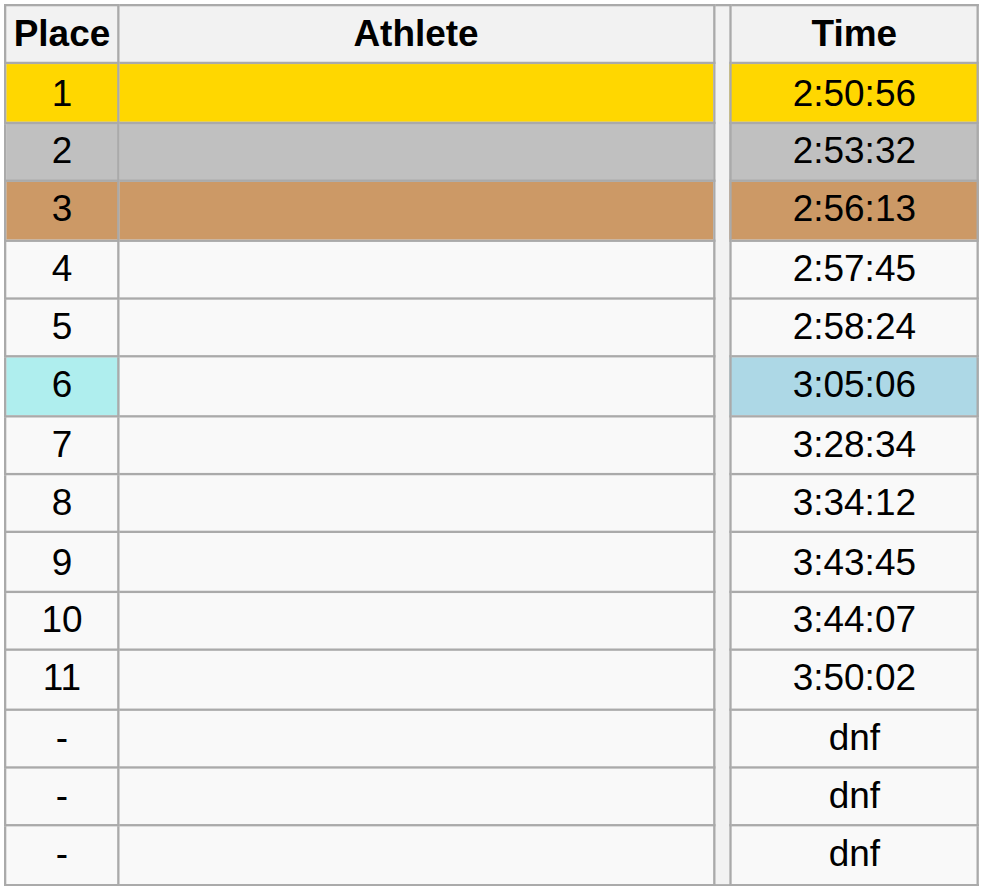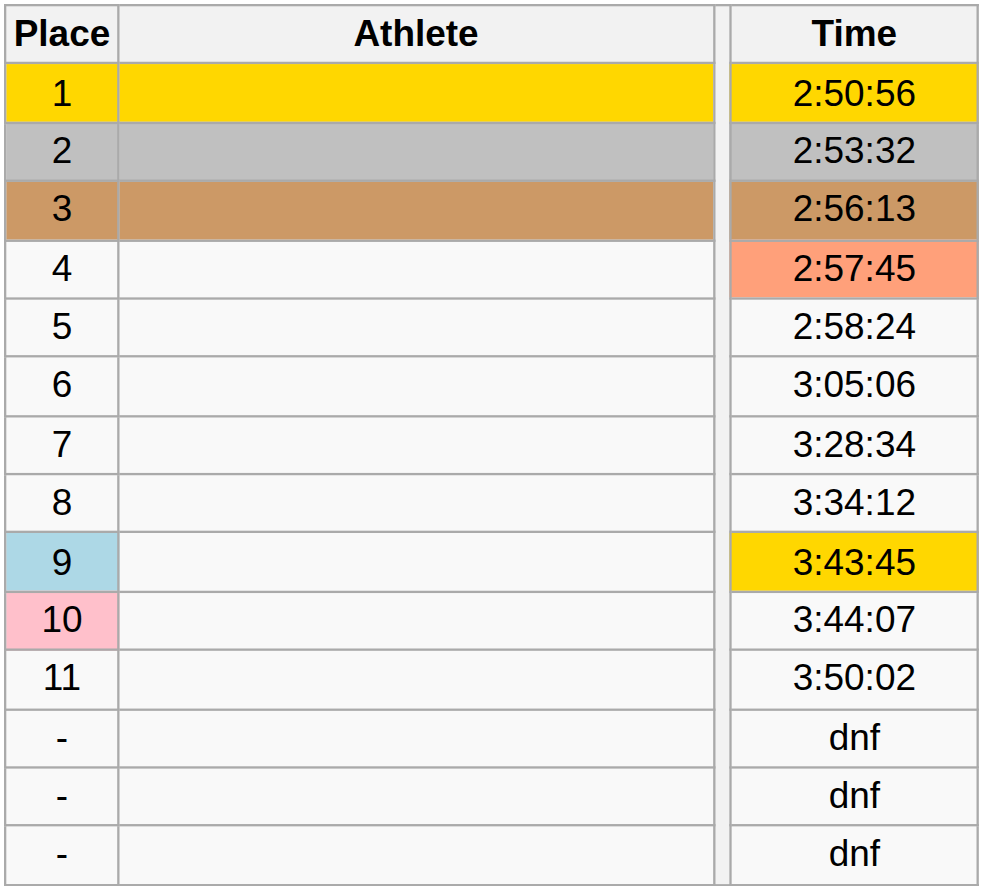(854, 268) no background -> (854, 268) lightsalmon background
(62, 385) paleturquoise background -> (62, 385) no background
(854, 385) lightblue background -> (854, 385) no background
(62, 561) no background -> (62, 561) lightblue background
(854, 561) no background -> (854, 561) gold background
(62, 619) no background -> (62, 619) pink background
